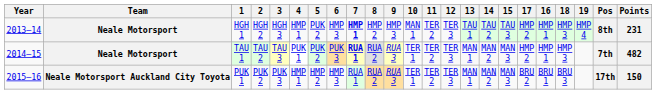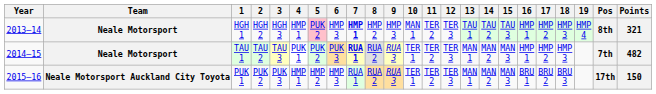columns swapped: (546, 11) <-> (527, 11)
(318, 30) no background -> (318, 30) pink background
(634, 30) 231 -> (634, 30) 321
